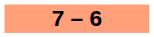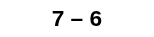(77, 18) lightsalmon background -> (77, 18) no background
